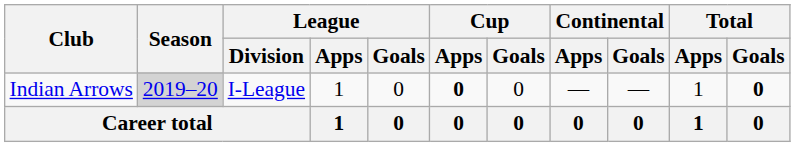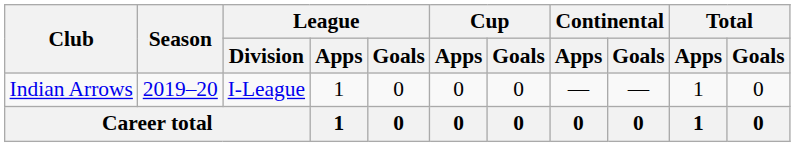(180, 89) lightgrey background -> (180, 89) no background
(459, 89) bold -> (459, 89) normal
(758, 89) bold -> (758, 89) normal
